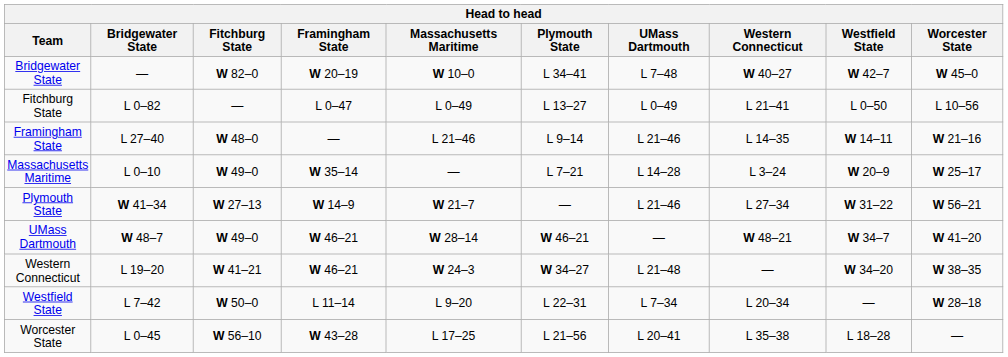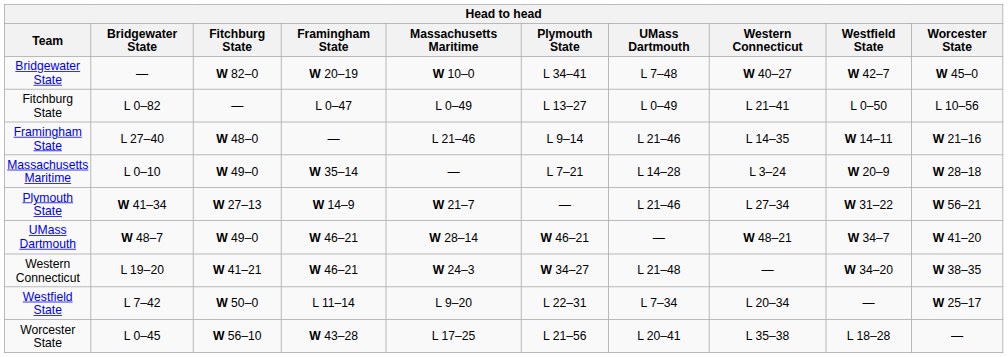(957, 172) W 25–17 -> (957, 172) W 28–18
(957, 303) W 28–18 -> (957, 303) W 25–17
